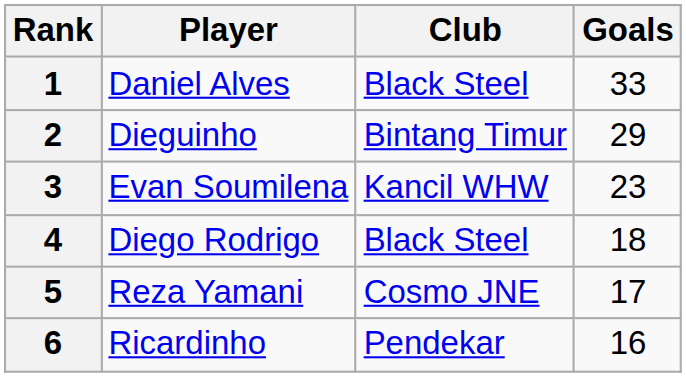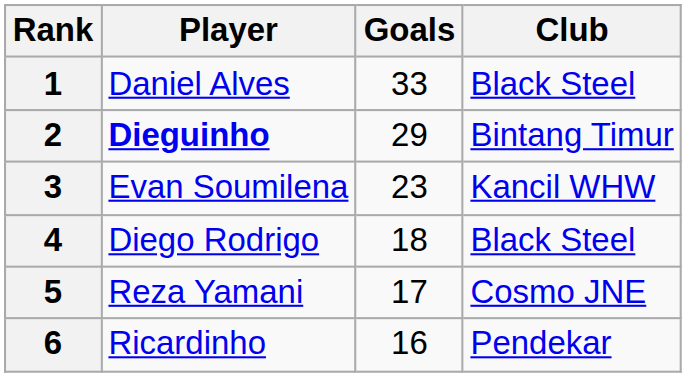columns swapped: (465, 30) <-> (628, 30)
(183, 135) normal -> (189, 135) bold
